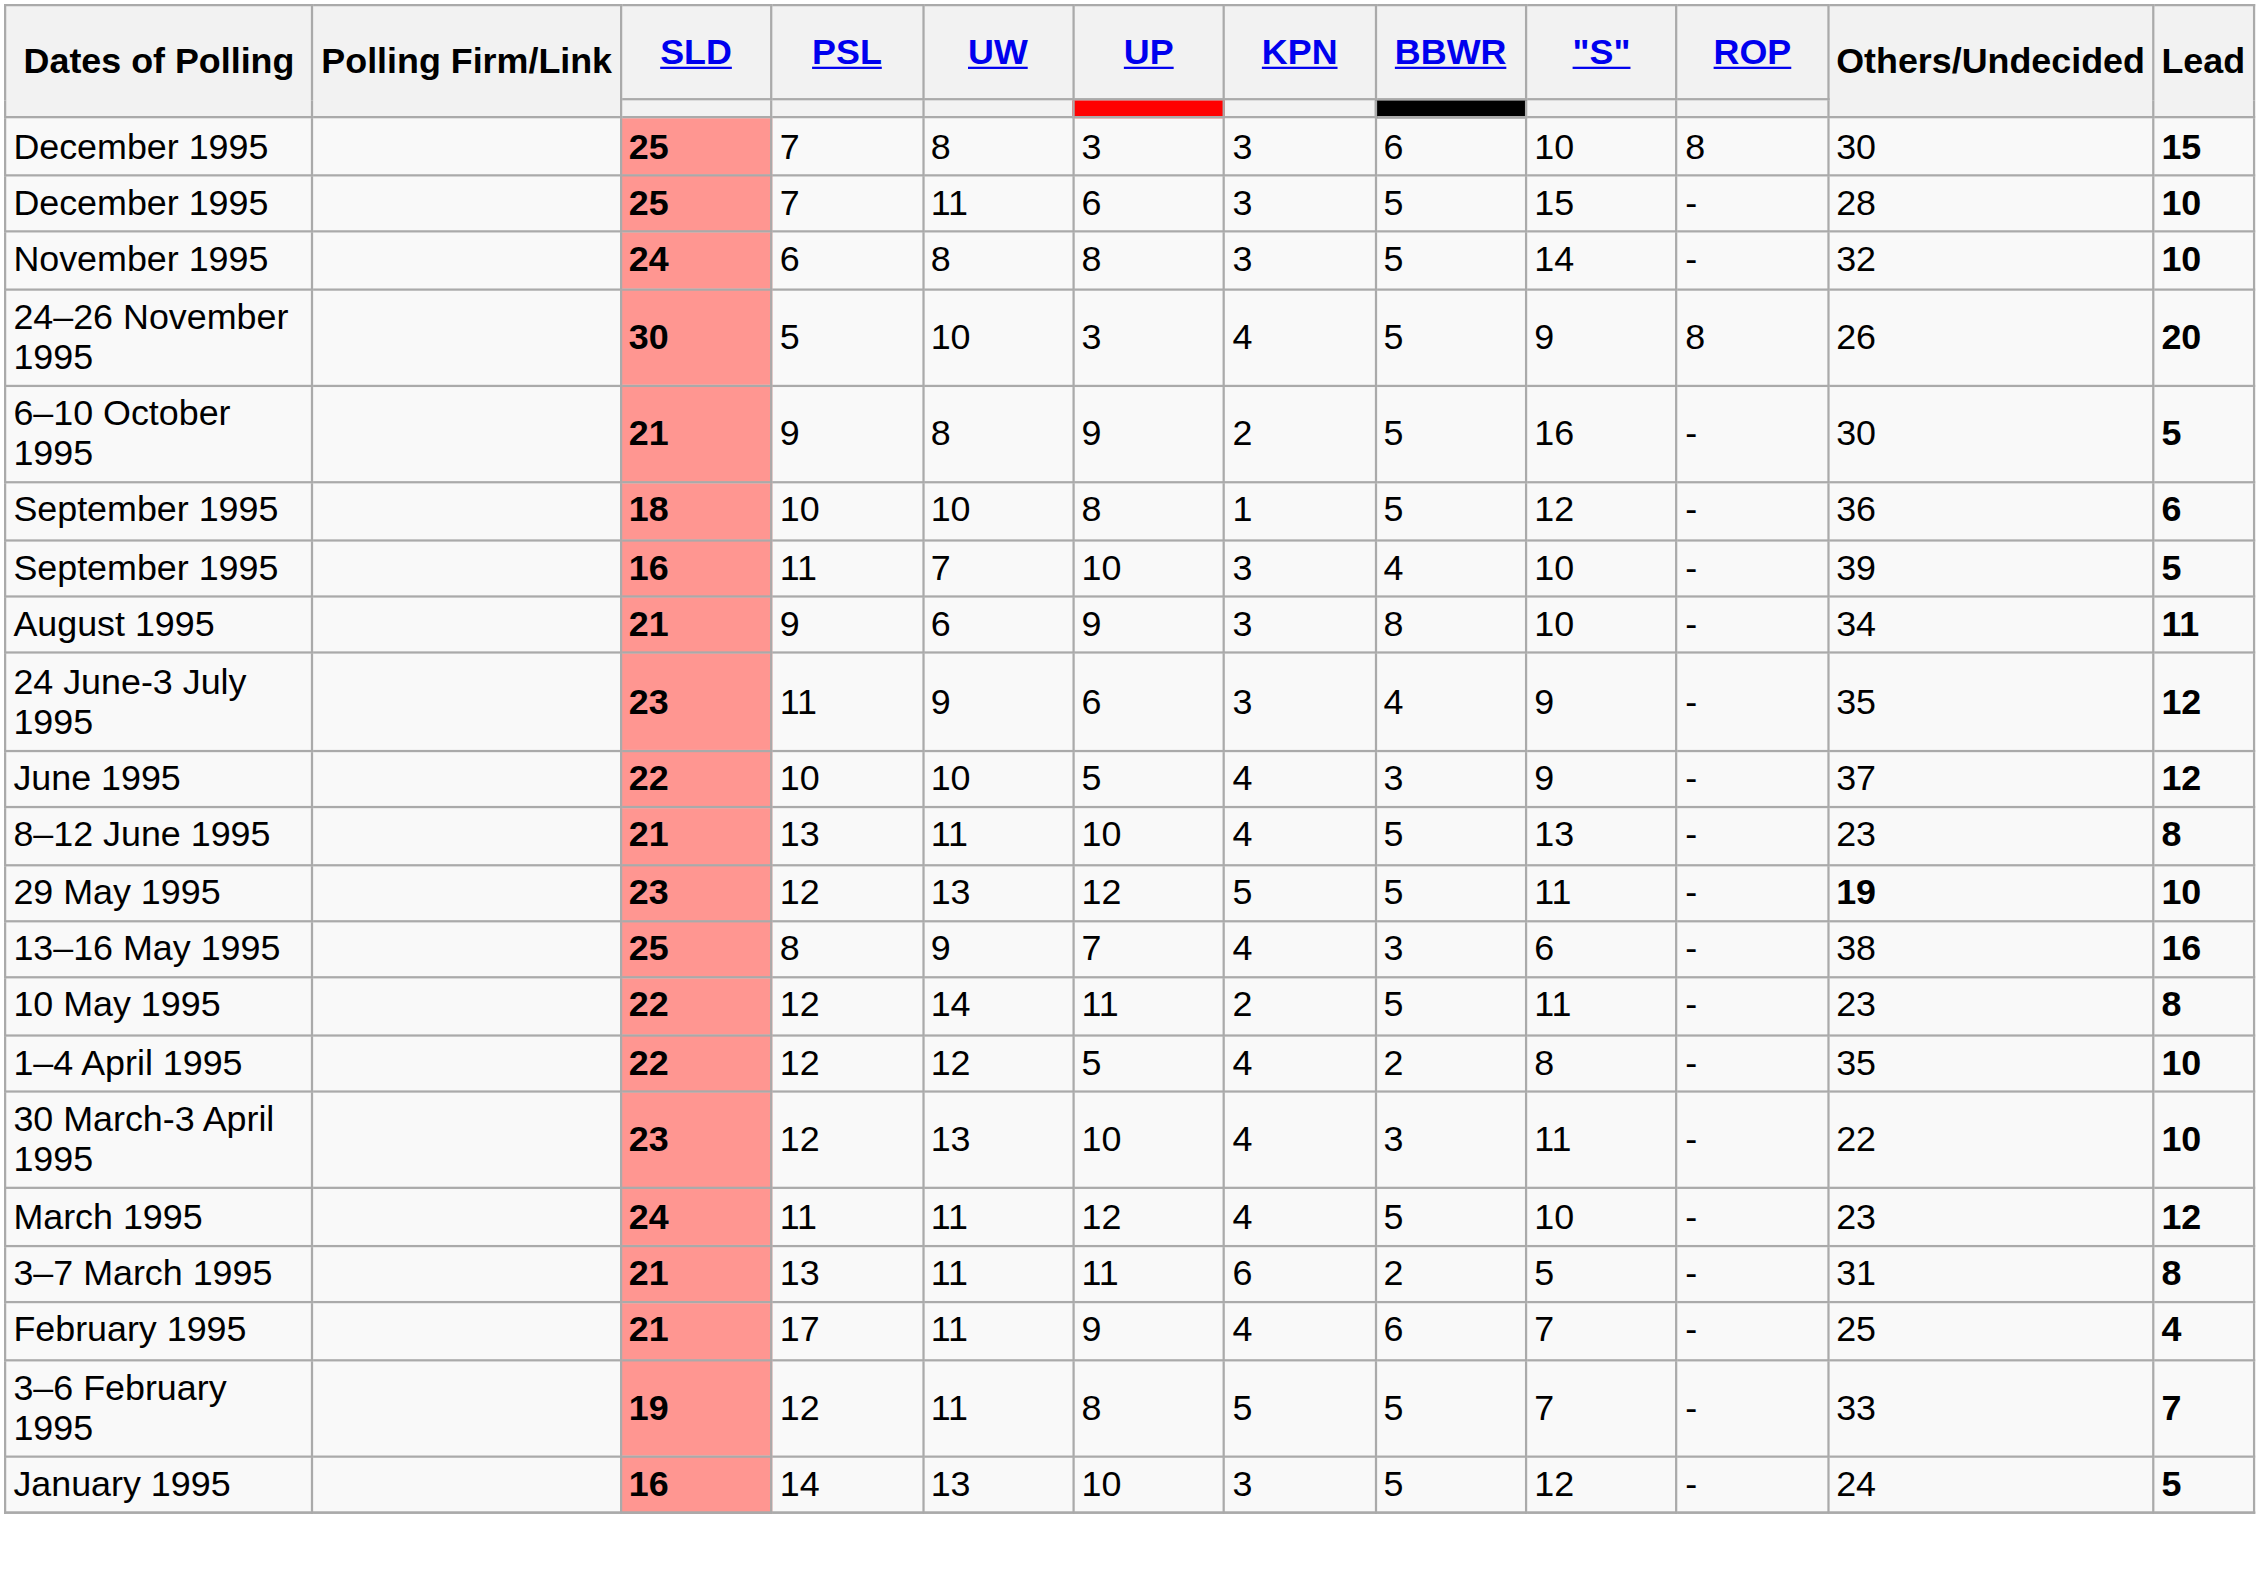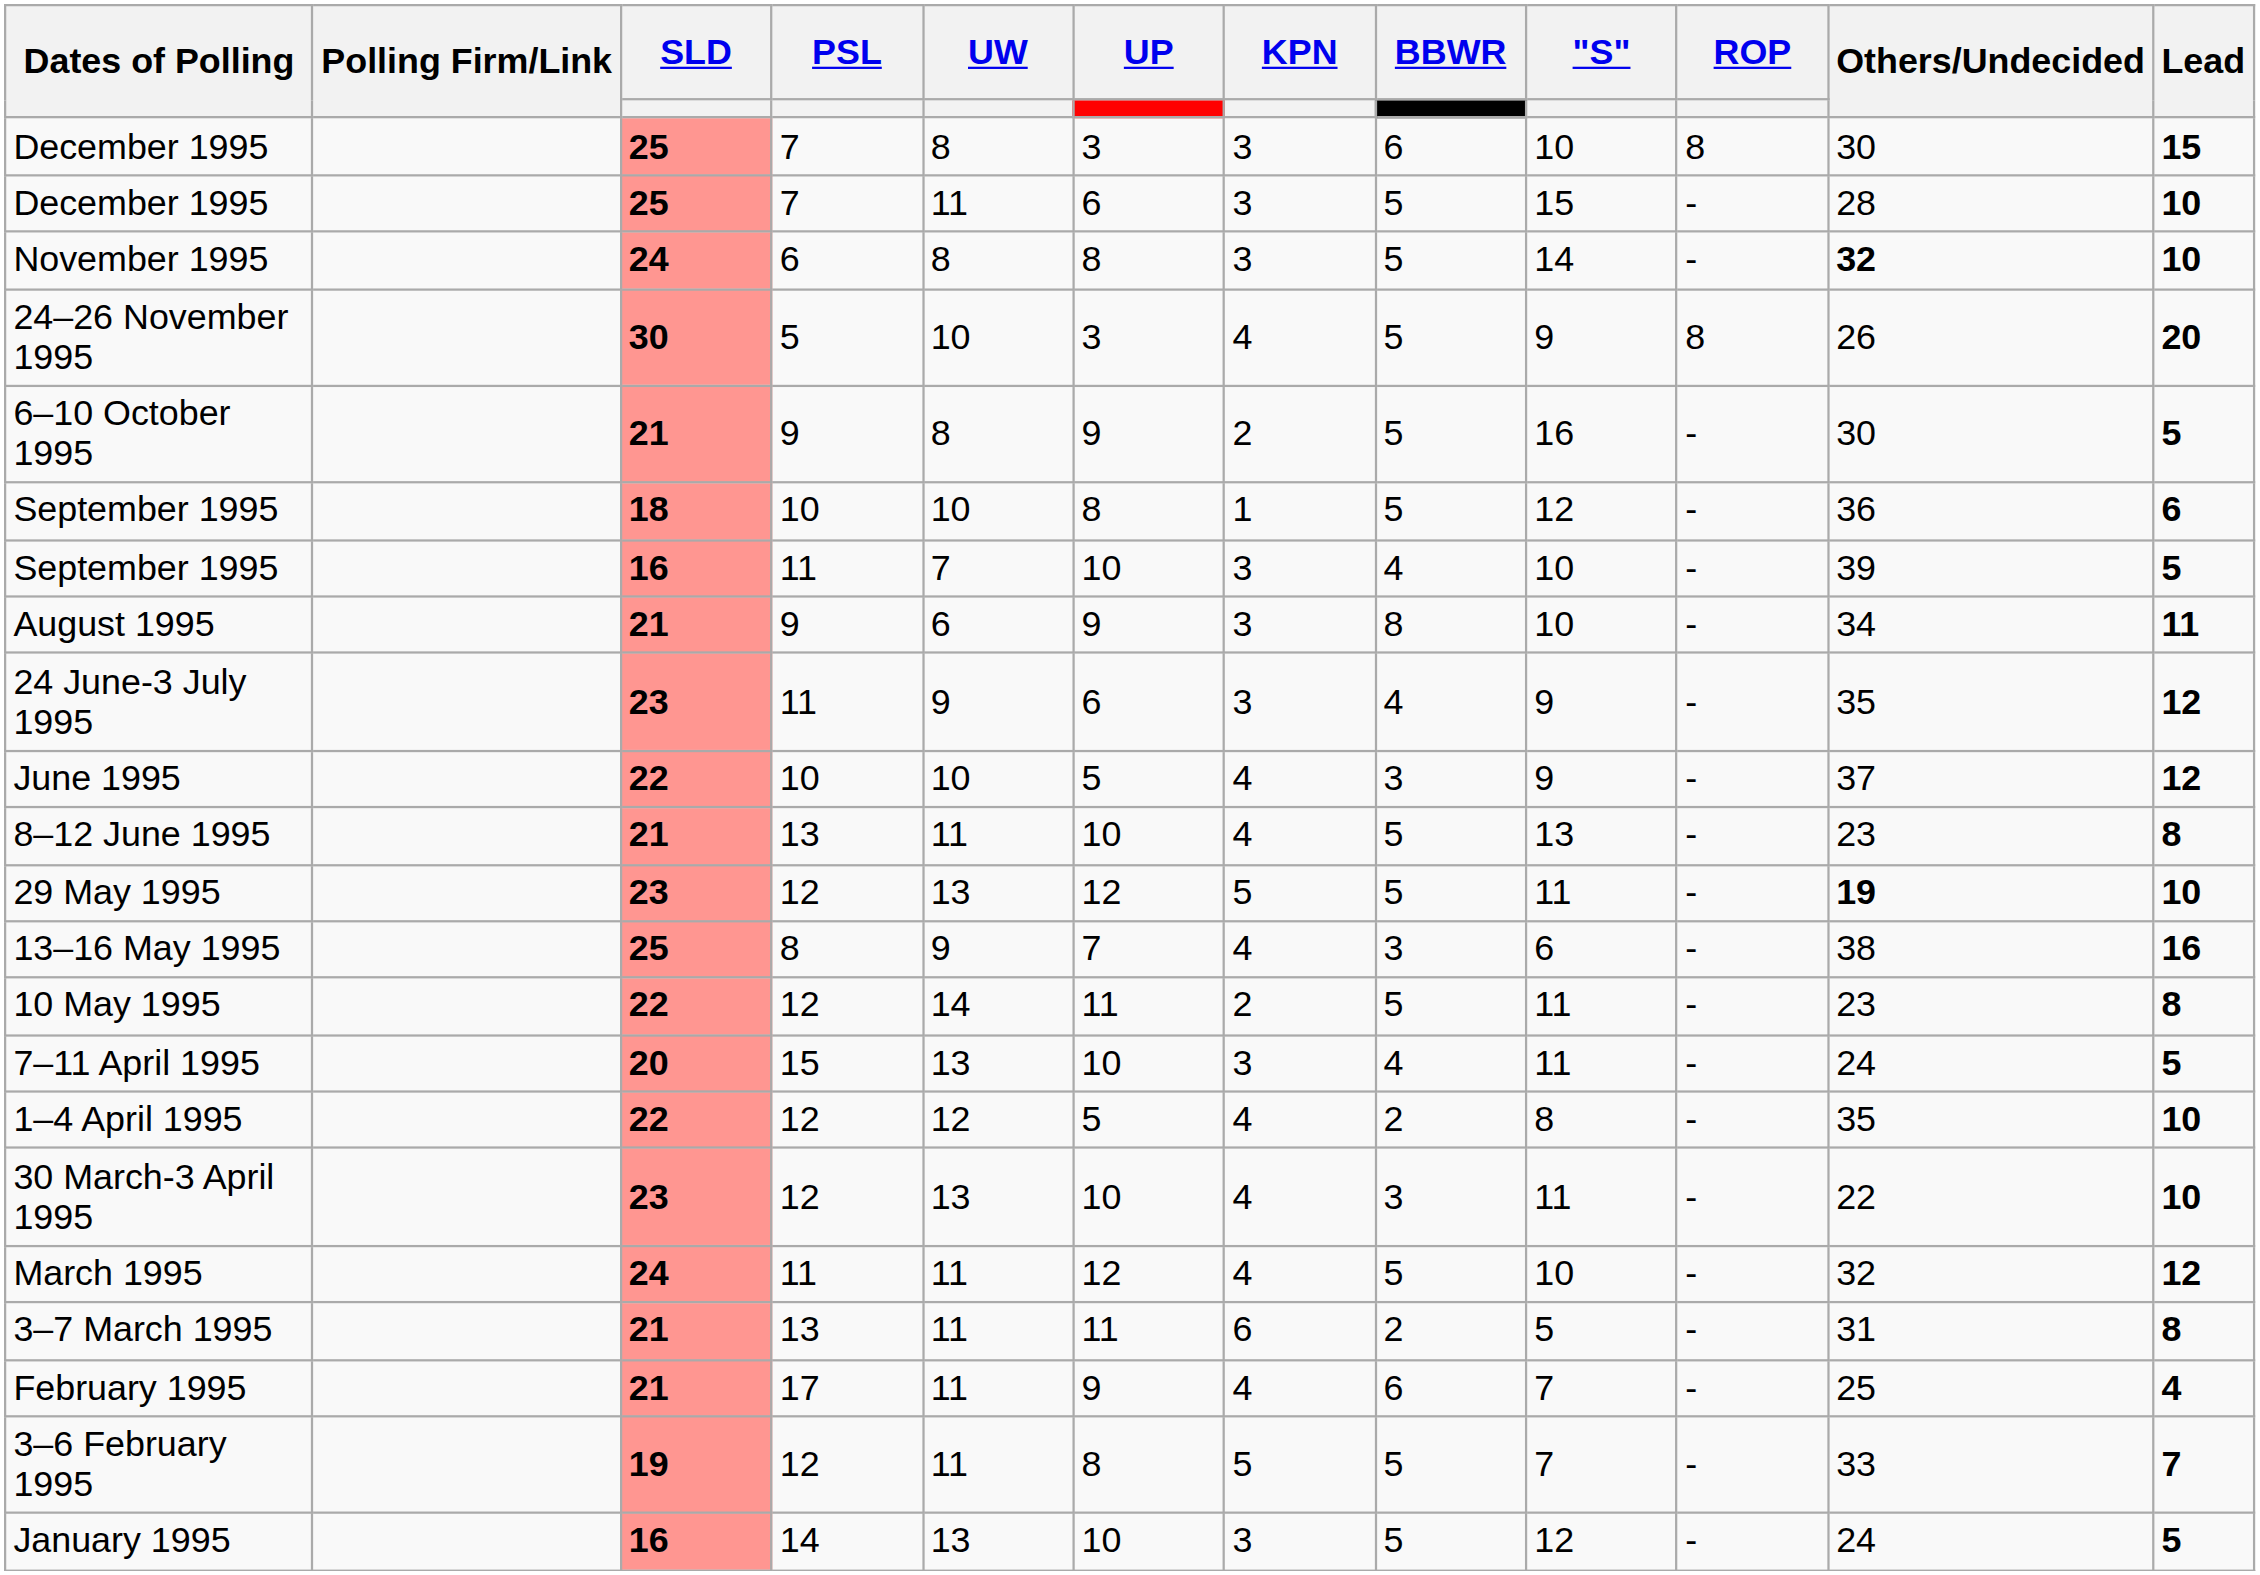(1856, 259) normal -> (1856, 259) bold
+ row: (137, 1062)
(1856, 1216) 23 -> (1856, 1273) 32
